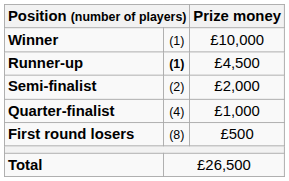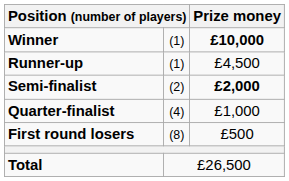(237, 39) normal -> (237, 39) bold
(177, 63) bold -> (177, 64) normal
(237, 87) normal -> (237, 87) bold
